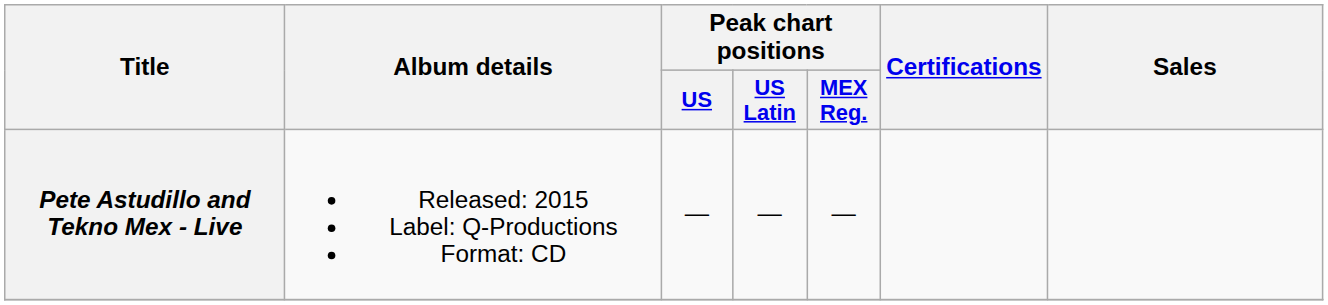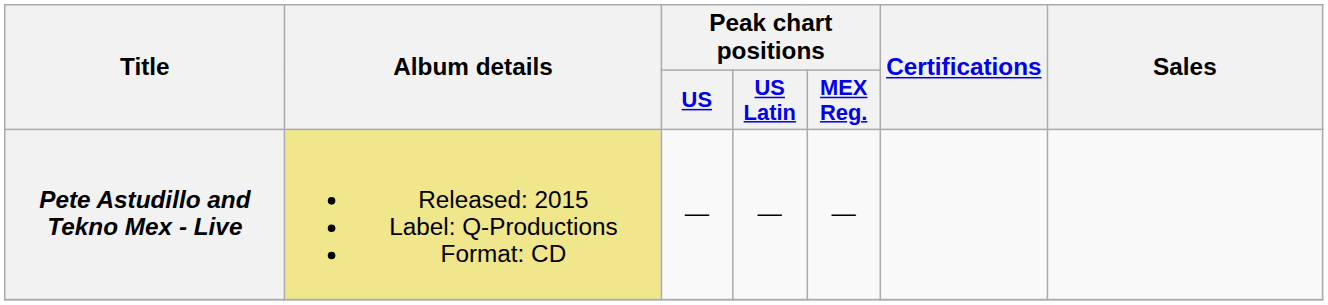(473, 228) no background -> (473, 228) khaki background
